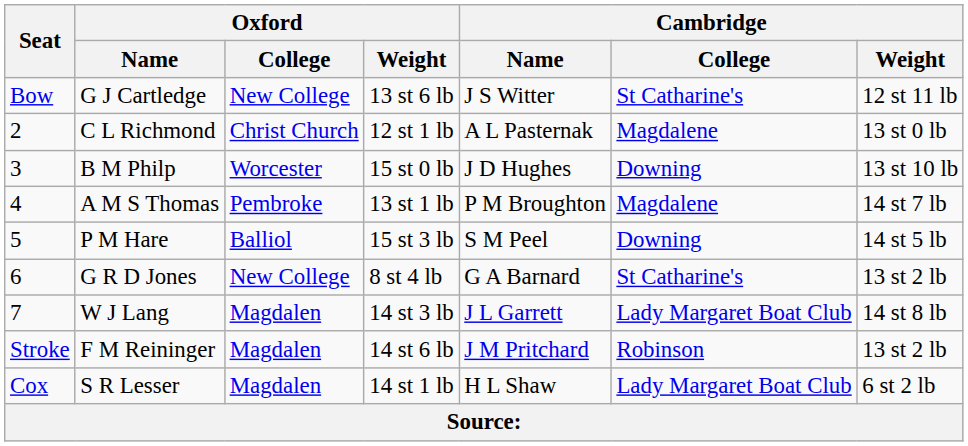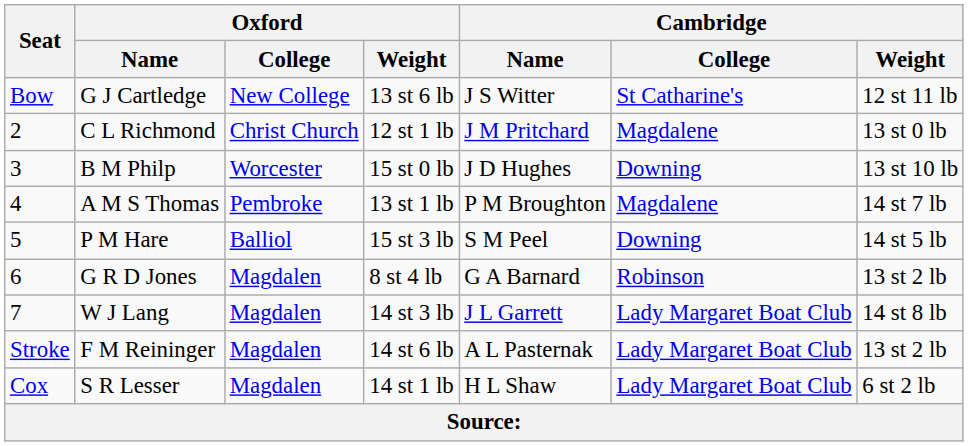(529, 131) A L Pasternak -> (527, 131) J M Pritchard
(290, 276) New College -> (275, 276) Magdalen
(680, 276) St Catharine's -> (660, 276) Robinson
(527, 349) J M Pritchard -> (529, 349) A L Pasternak
(660, 349) Robinson -> (734, 349) Lady Margaret Boat Club
